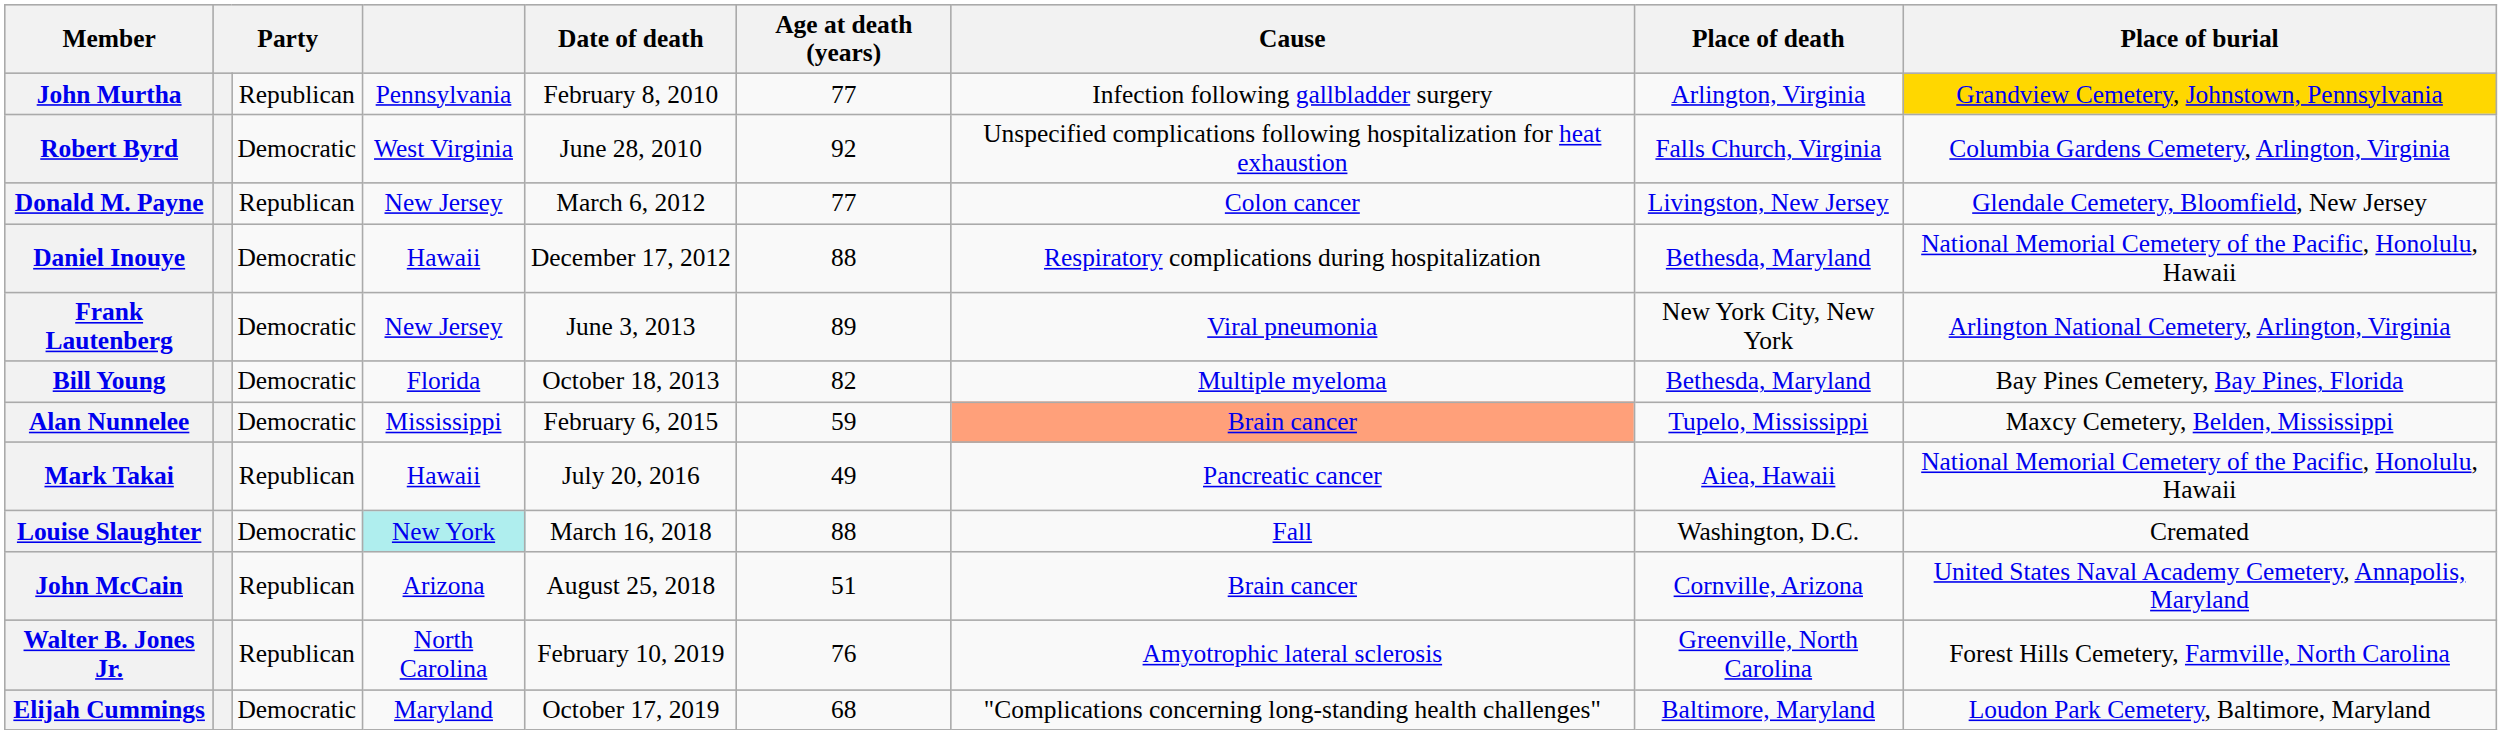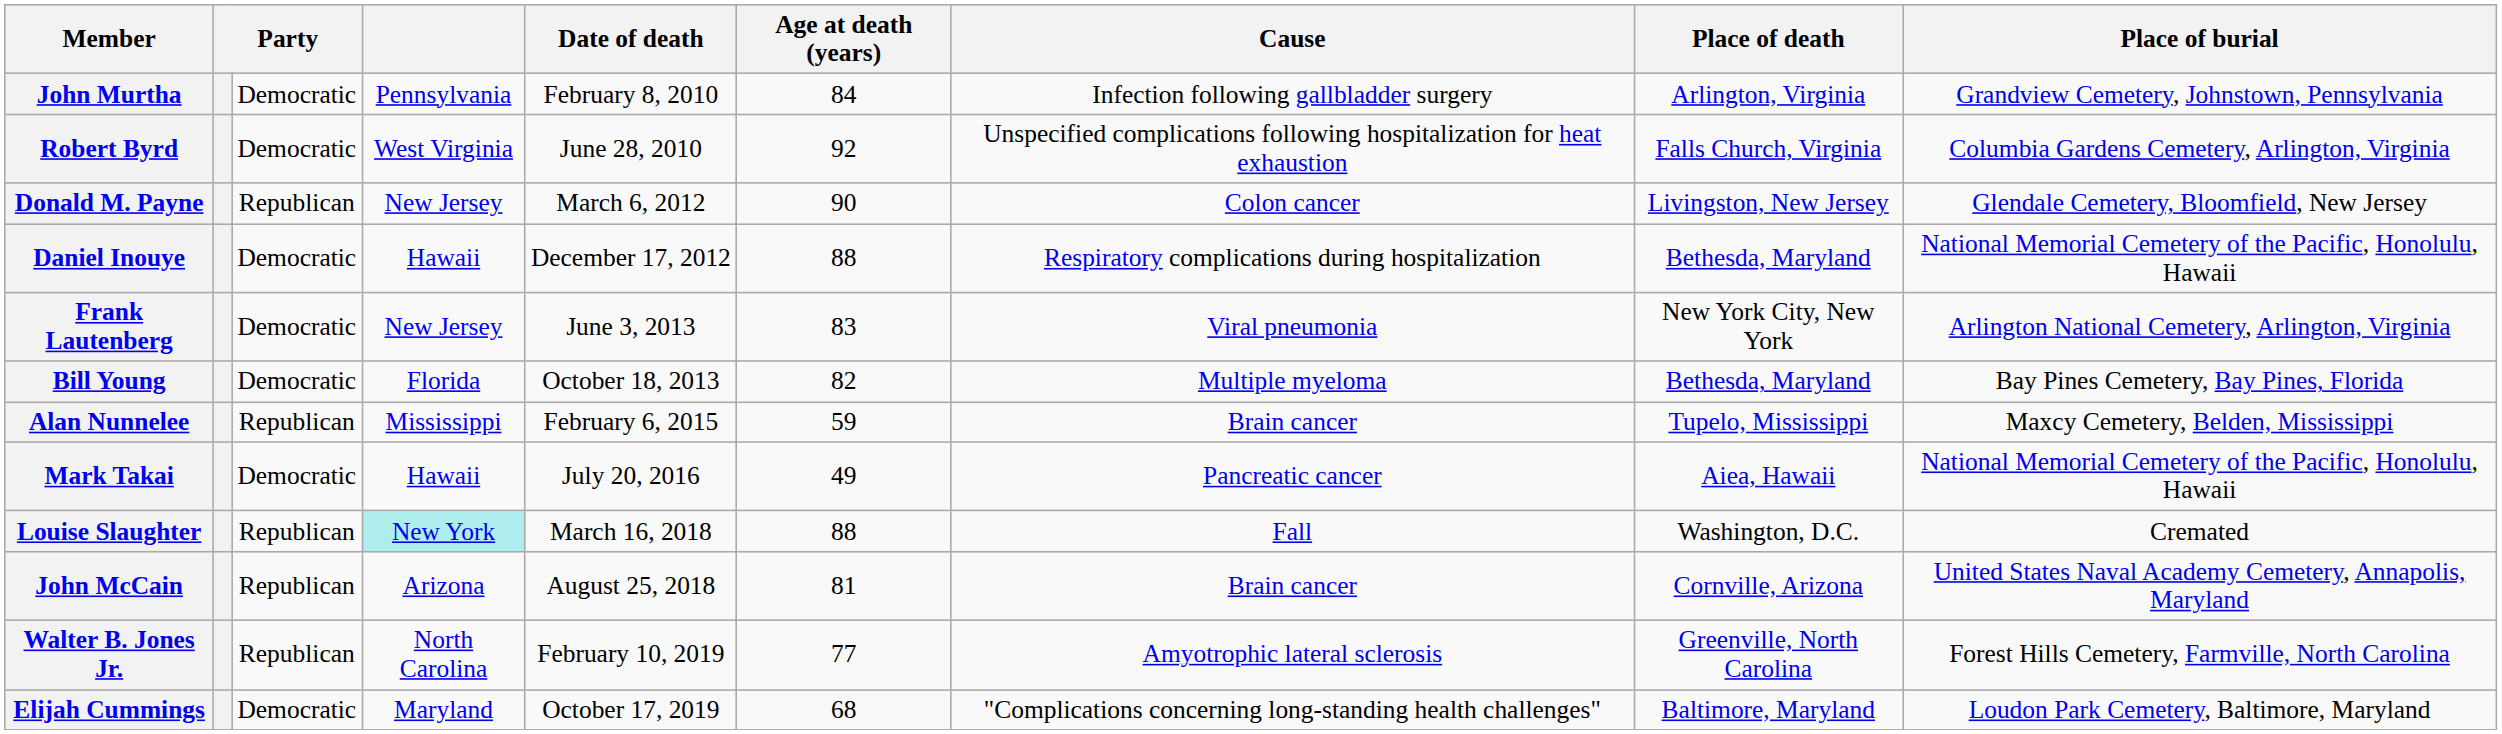(297, 93) Republican -> (297, 93) Democratic
(844, 93) 77 -> (844, 93) 84
(2200, 93) gold background -> (2200, 93) no background
(844, 202) 77 -> (844, 202) 90
(844, 326) 89 -> (844, 326) 83
(297, 421) Democratic -> (297, 421) Republican
(1292, 421) lightsalmon background -> (1292, 421) no background
(297, 476) Republican -> (297, 476) Democratic
(297, 530) Democratic -> (297, 530) Republican
(844, 585) 51 -> (844, 585) 81
(844, 654) 76 -> (844, 654) 77
